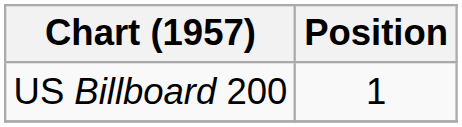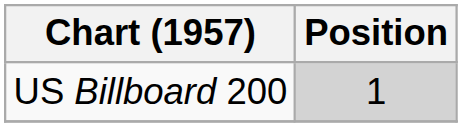(376, 91) no background -> (376, 91) lightgrey background
